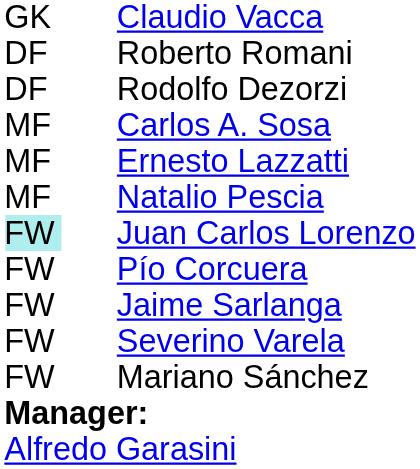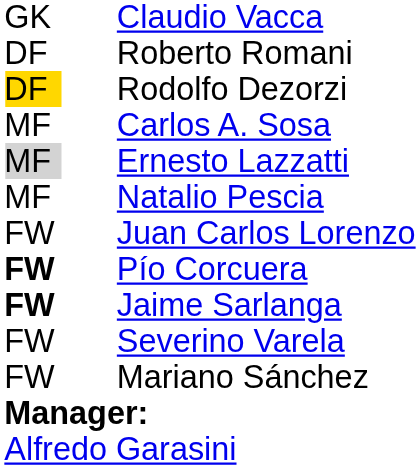(26, 89) no background -> (26, 89) gold background
(28, 161) no background -> (28, 161) lightgrey background
(30, 233) paleturquoise background -> (30, 233) no background
(30, 269) normal -> (30, 269) bold
(30, 305) normal -> (30, 305) bold
